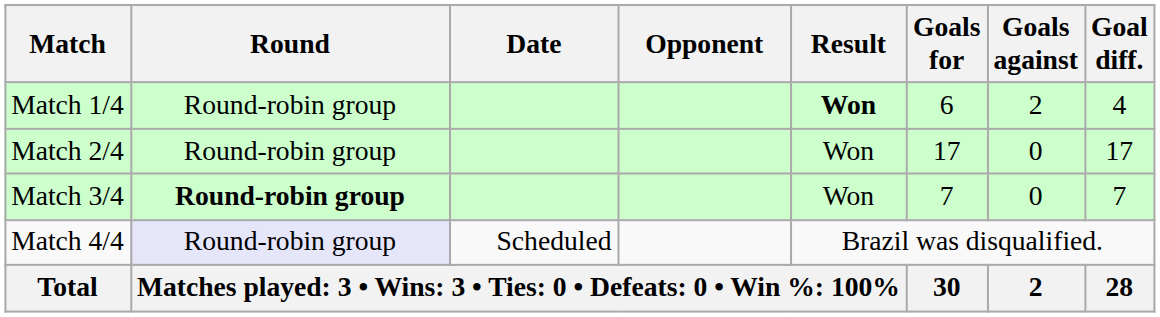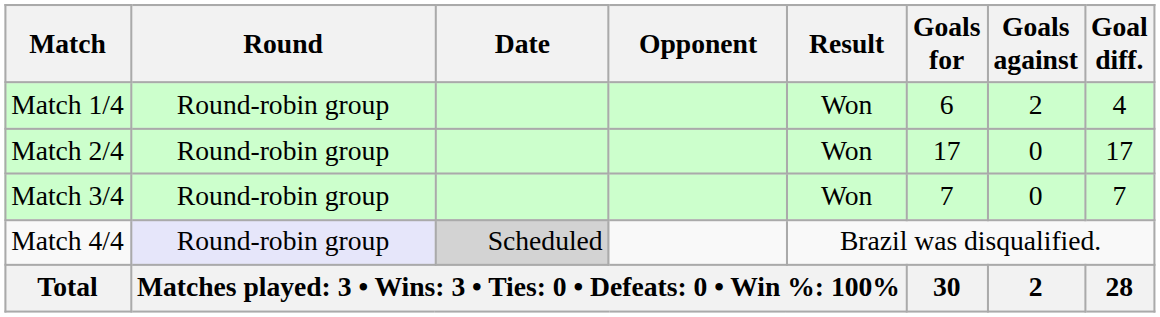(848, 104) bold -> (847, 104) normal
(290, 195) bold -> (283, 195) normal
(554, 241) no background -> (545, 241) lightgrey background
